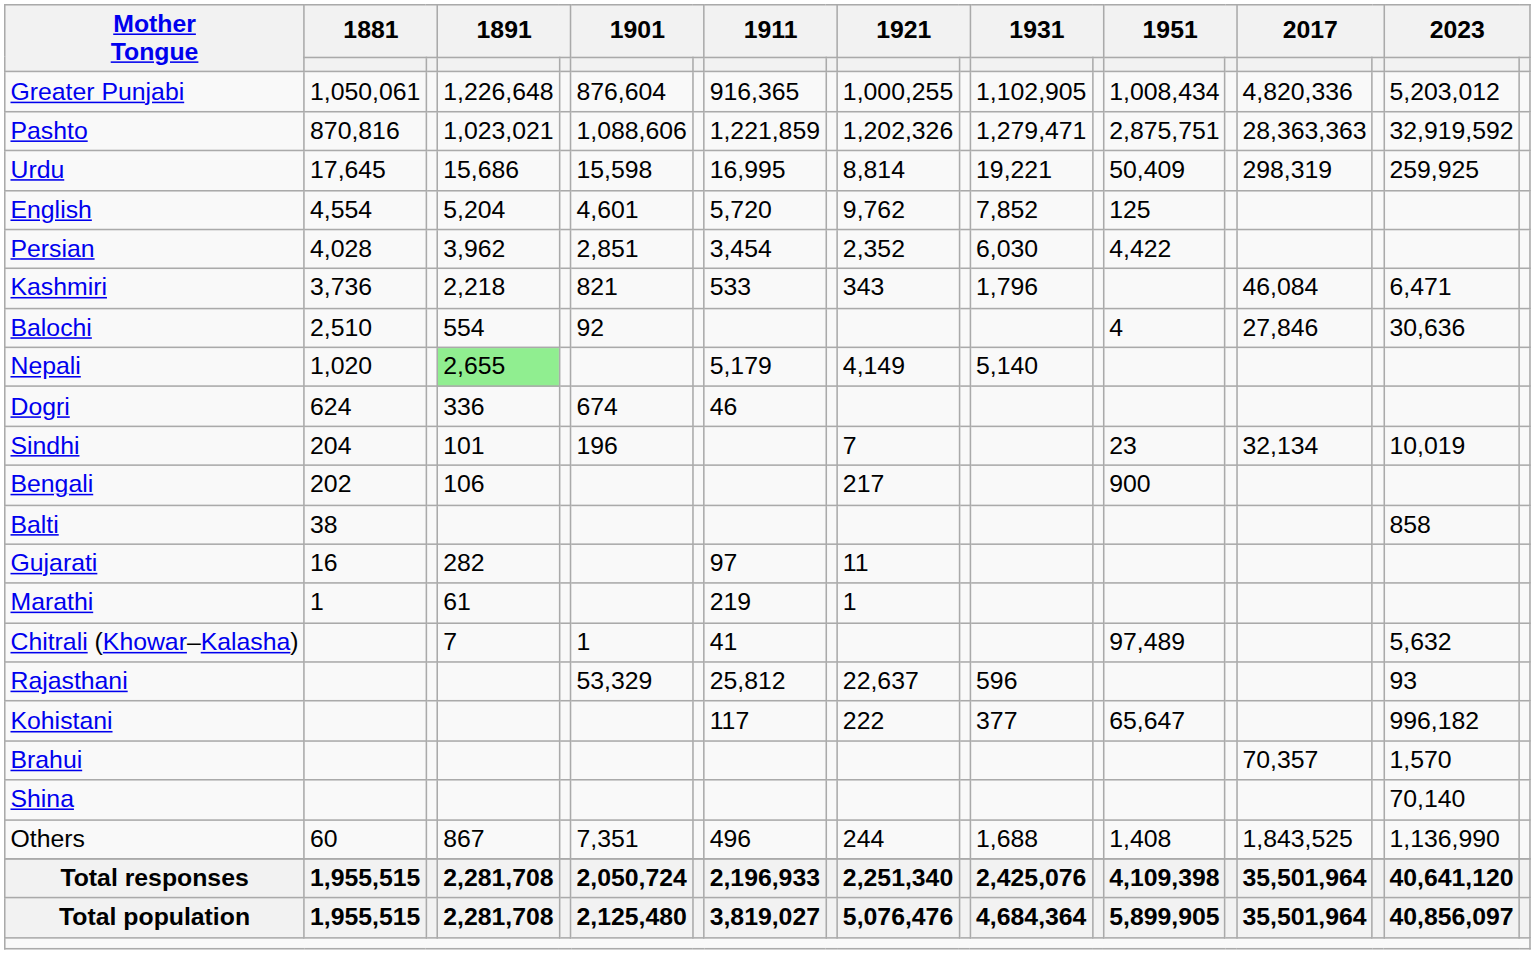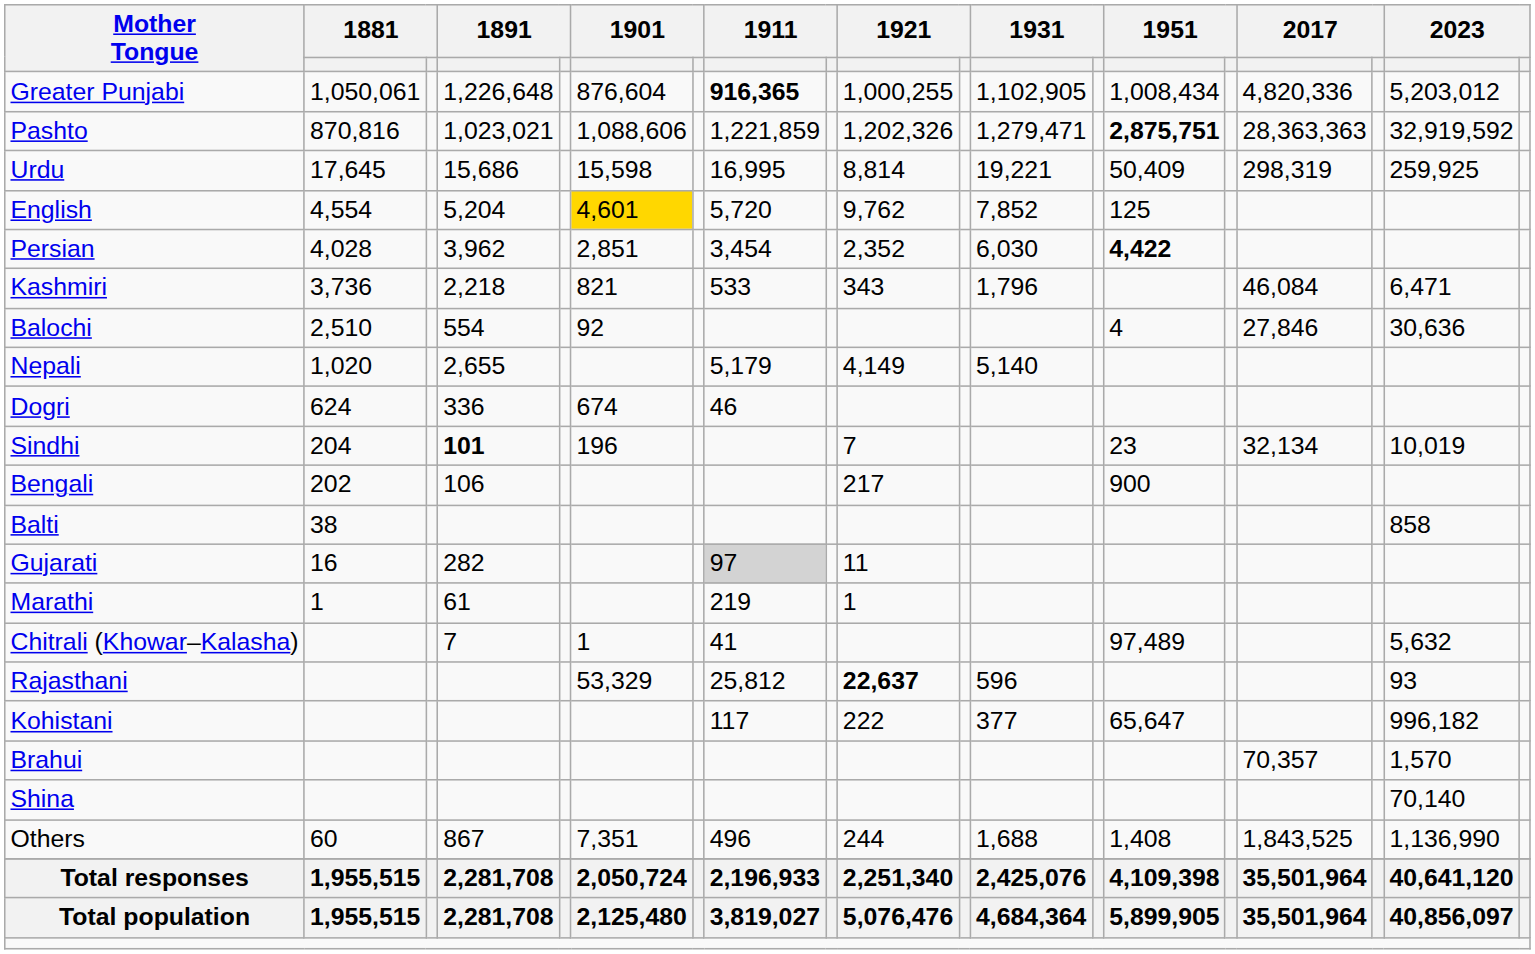(754, 91) normal -> (754, 91) bold
(1164, 130) normal -> (1164, 130) bold
(607, 209) no background -> (607, 209) gold background
(1140, 248) normal -> (1140, 248) bold
(474, 366) lightgreen background -> (474, 366) no background
(464, 445) normal -> (464, 445) bold
(723, 563) no background -> (723, 563) lightgrey background
(881, 681) normal -> (881, 681) bold
